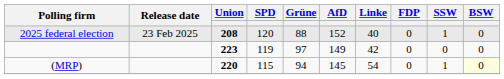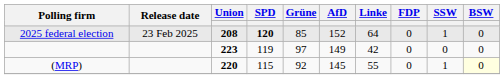(265, 34) normal -> (265, 34) bold
(301, 34) 88 -> (301, 34) 85
(373, 34) 40 -> (373, 34) 64
(301, 66) 94 -> (301, 66) 92
(373, 66) 54 -> (373, 66) 55
